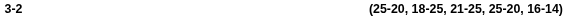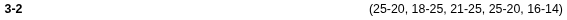(466, 9) bold -> (466, 9) normal
